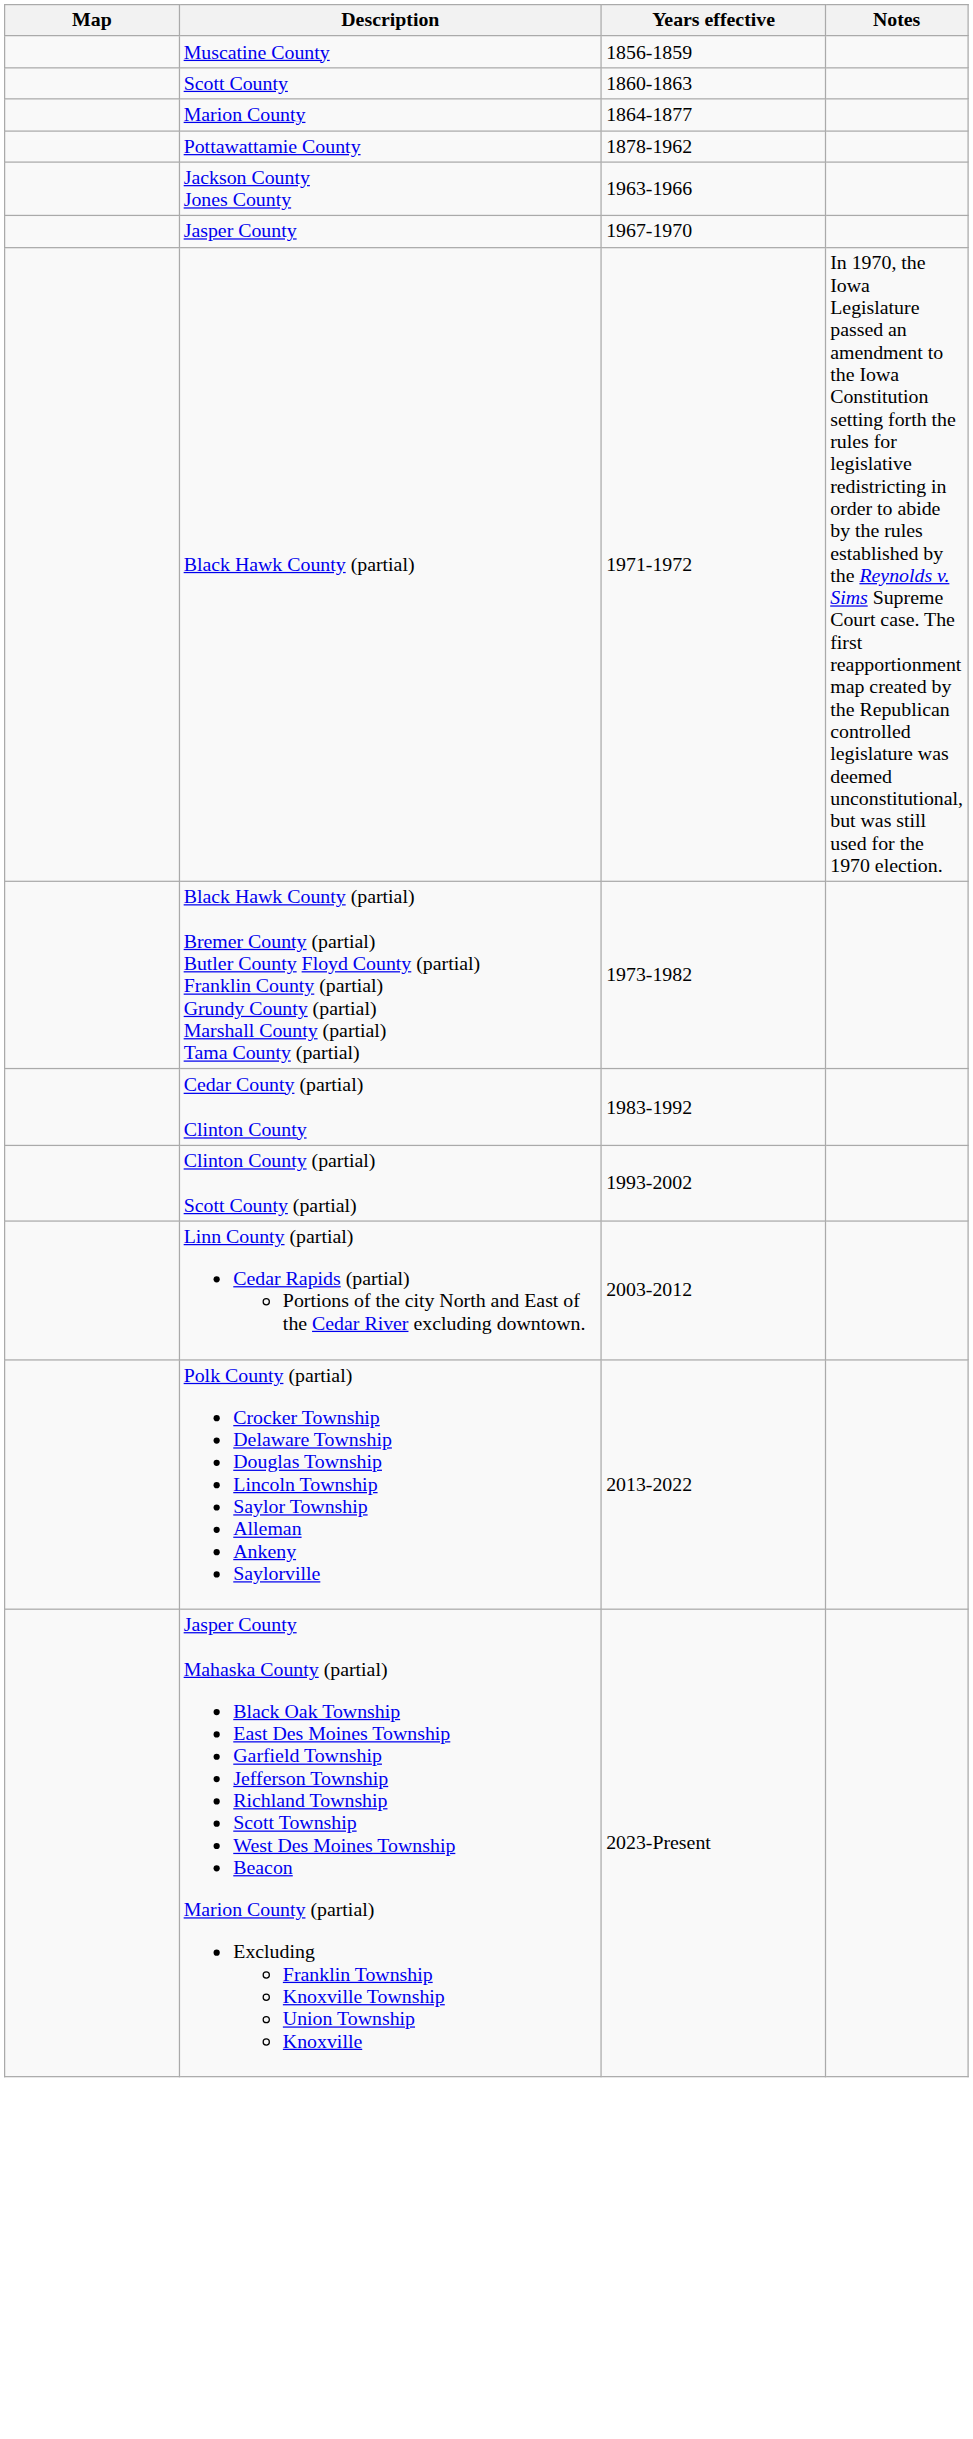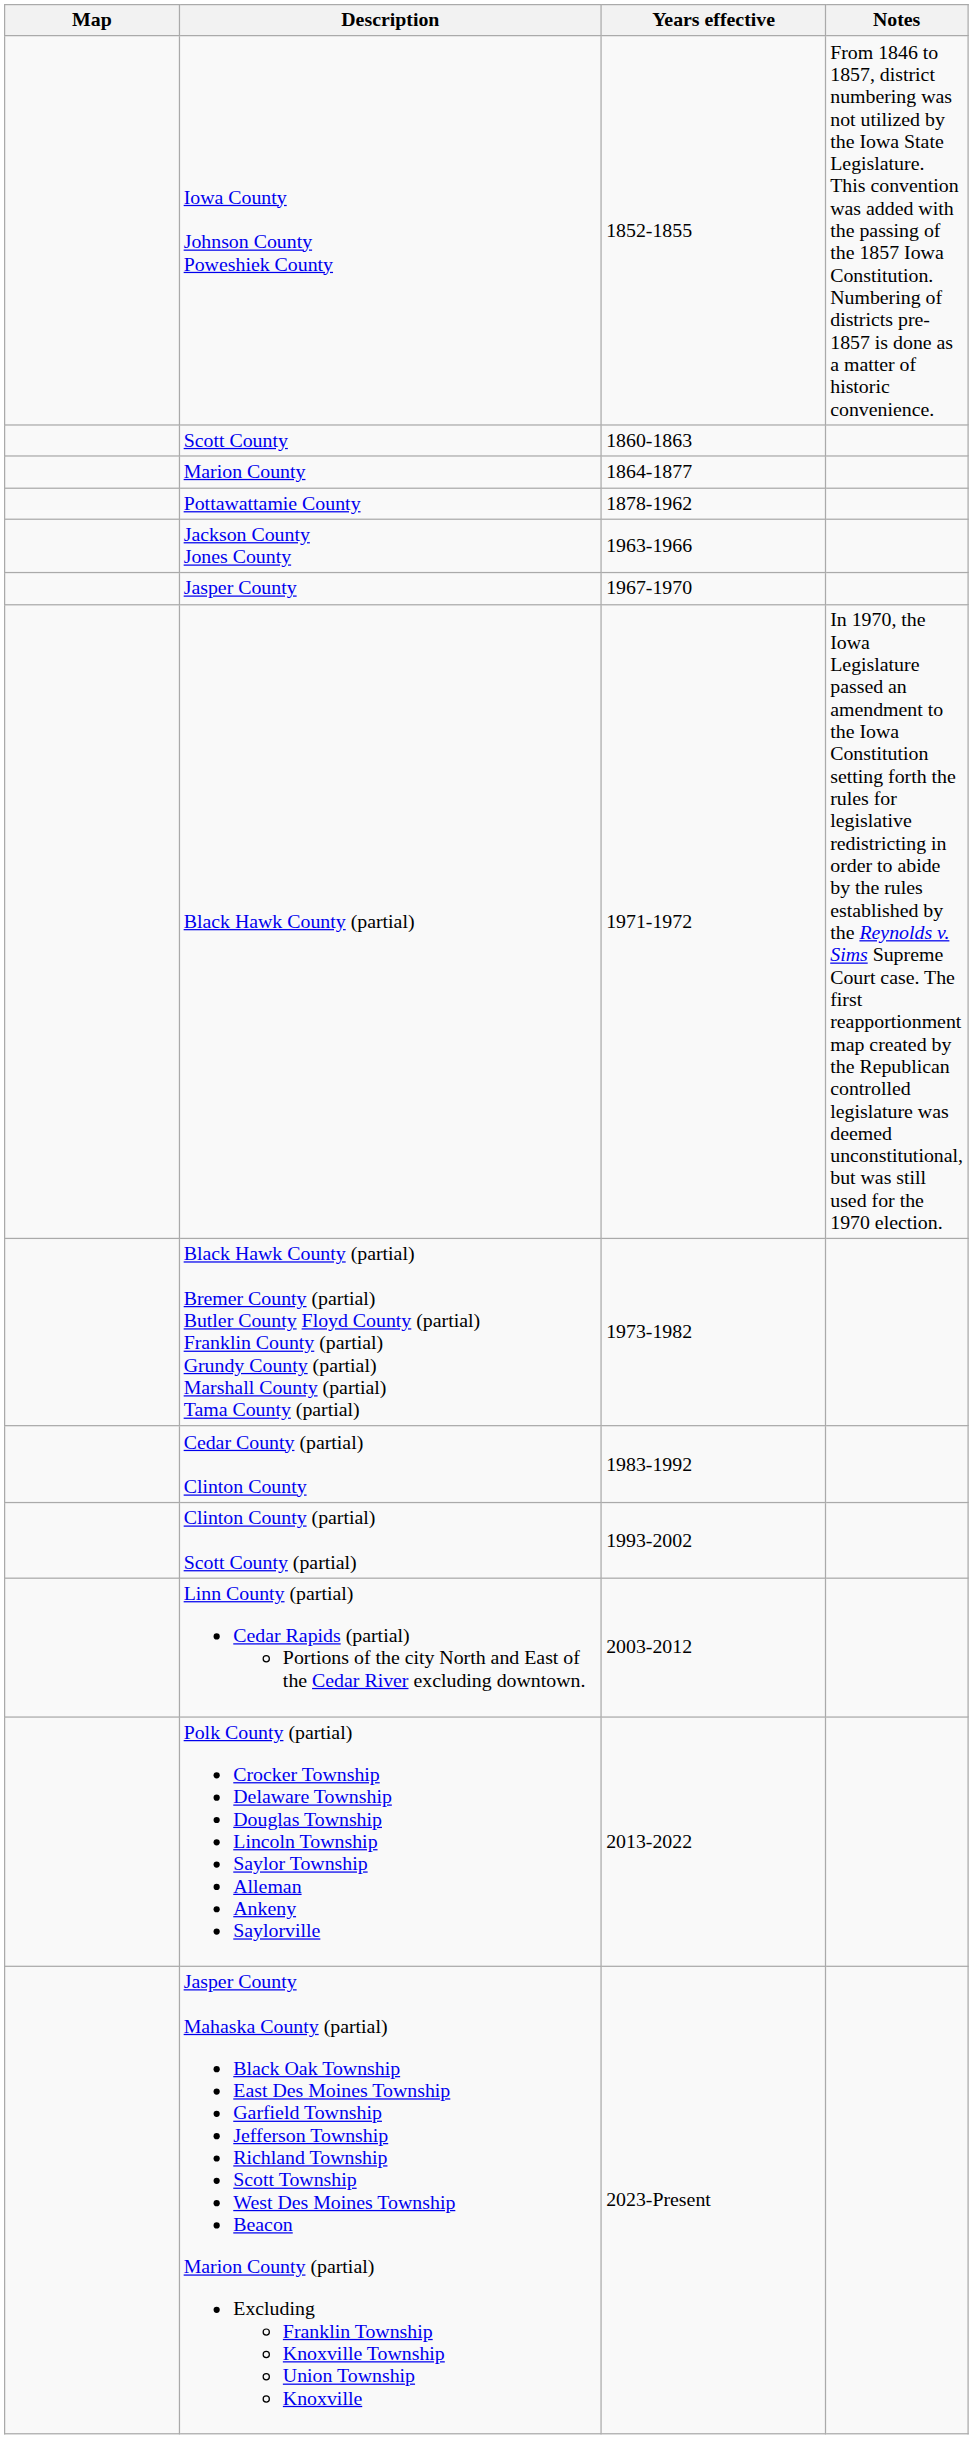+ row: (258, 230)
- row: (257, 51)
